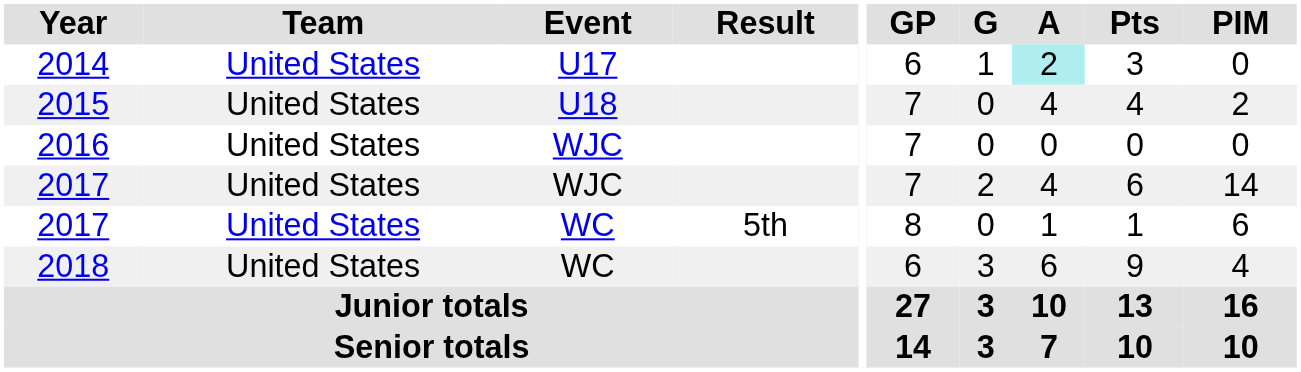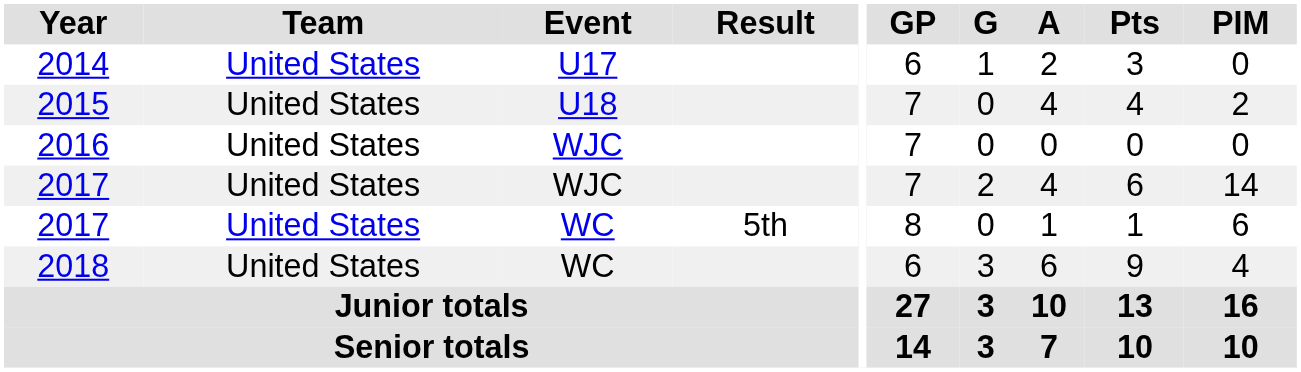(1049, 64) paleturquoise background -> (1049, 64) no background
